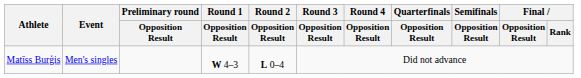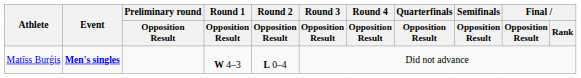(91, 60) normal -> (92, 60) bold
